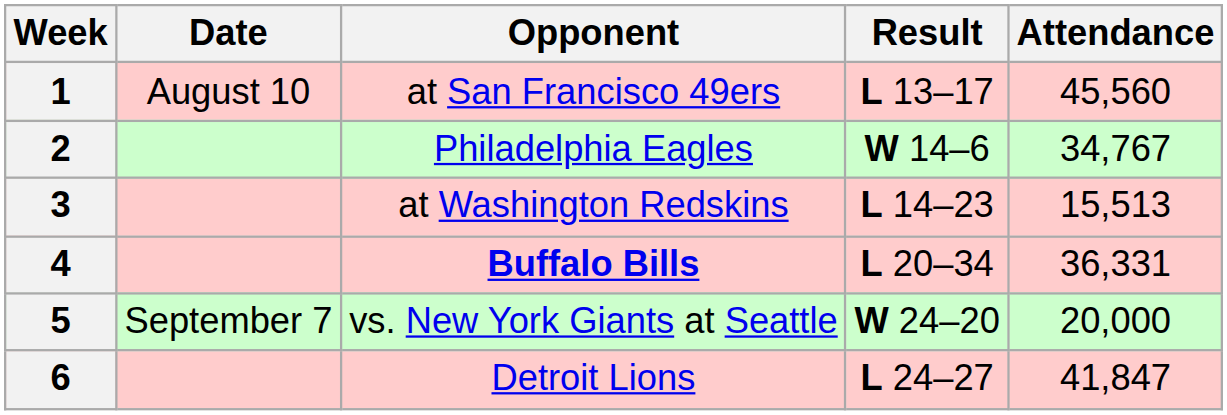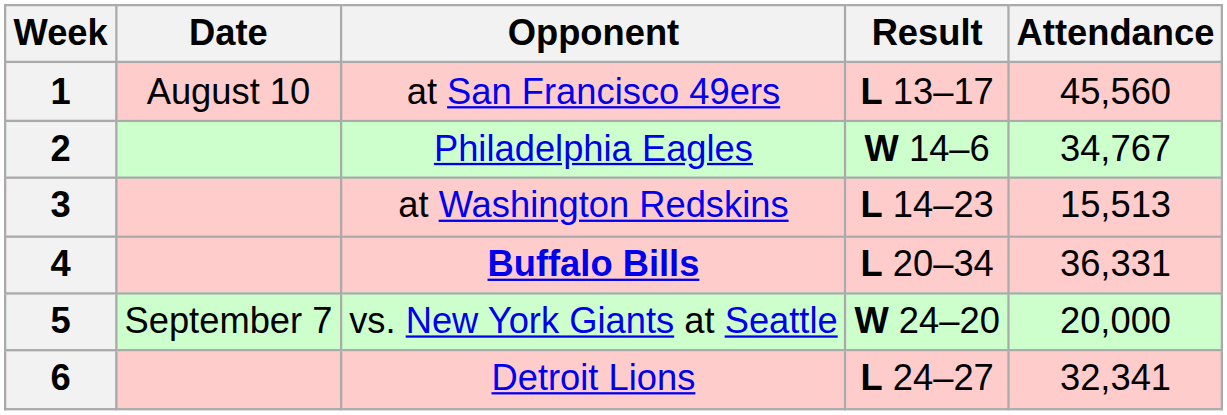(1115, 378) 41,847 -> (1115, 378) 32,341
